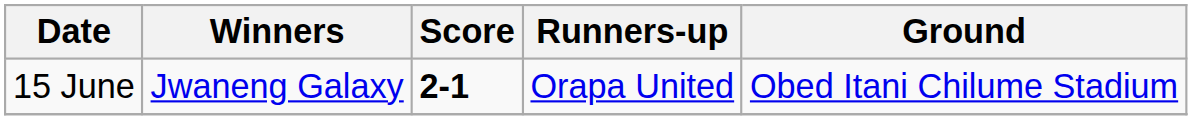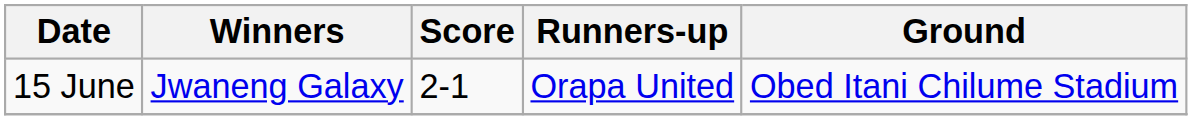(444, 85) bold -> (444, 85) normal
